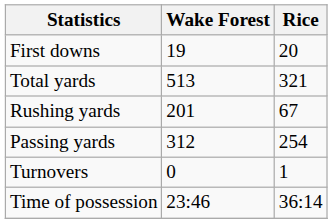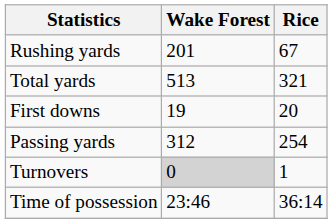rows swapped: (55, 50) <-> (65, 111)
(171, 172) no background -> (171, 172) lightgrey background
